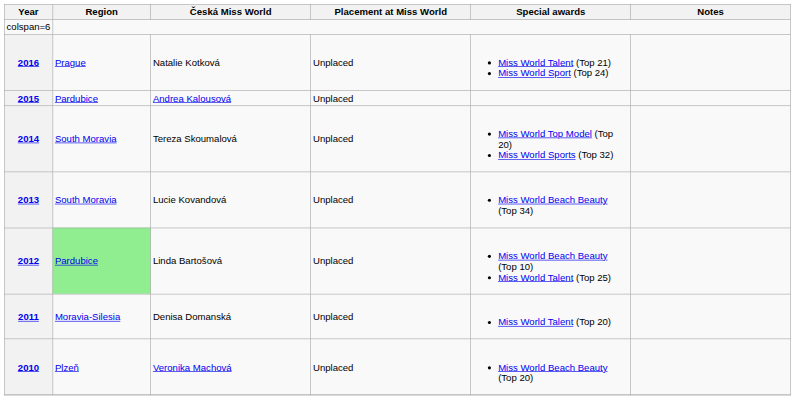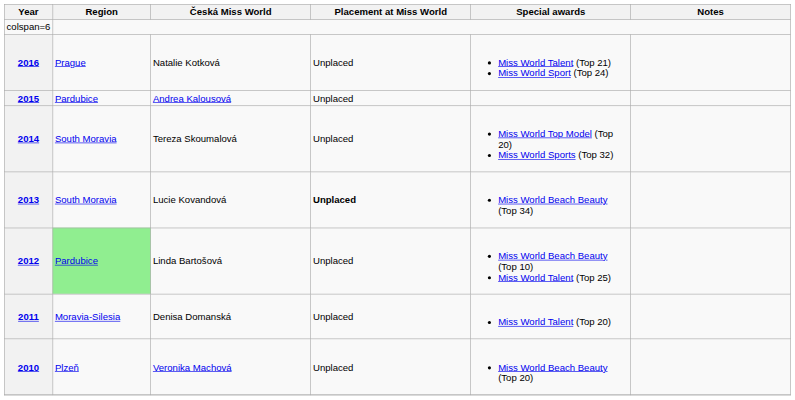(333, 200) normal -> (334, 200) bold
